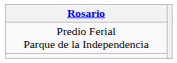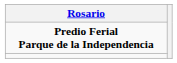(86, 37) normal -> (86, 37) bold
